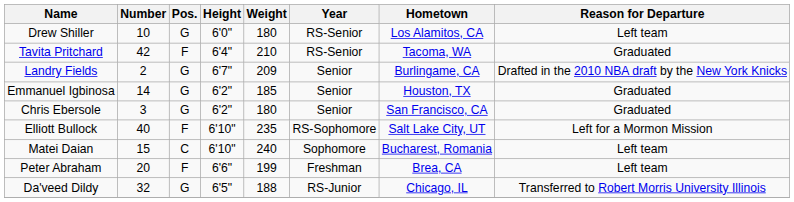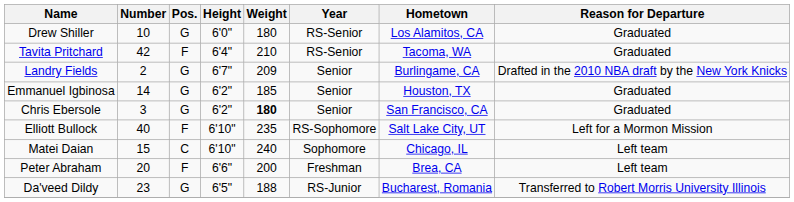(642, 33) Left team -> (642, 33) Graduated
(267, 110) normal -> (267, 110) bold
(437, 149) Bucharest, Romania -> (437, 149) Chicago, IL
(267, 168) 199 -> (267, 168) 200
(143, 187) 32 -> (143, 187) 23
(437, 187) Chicago, IL -> (437, 187) Bucharest, Romania
